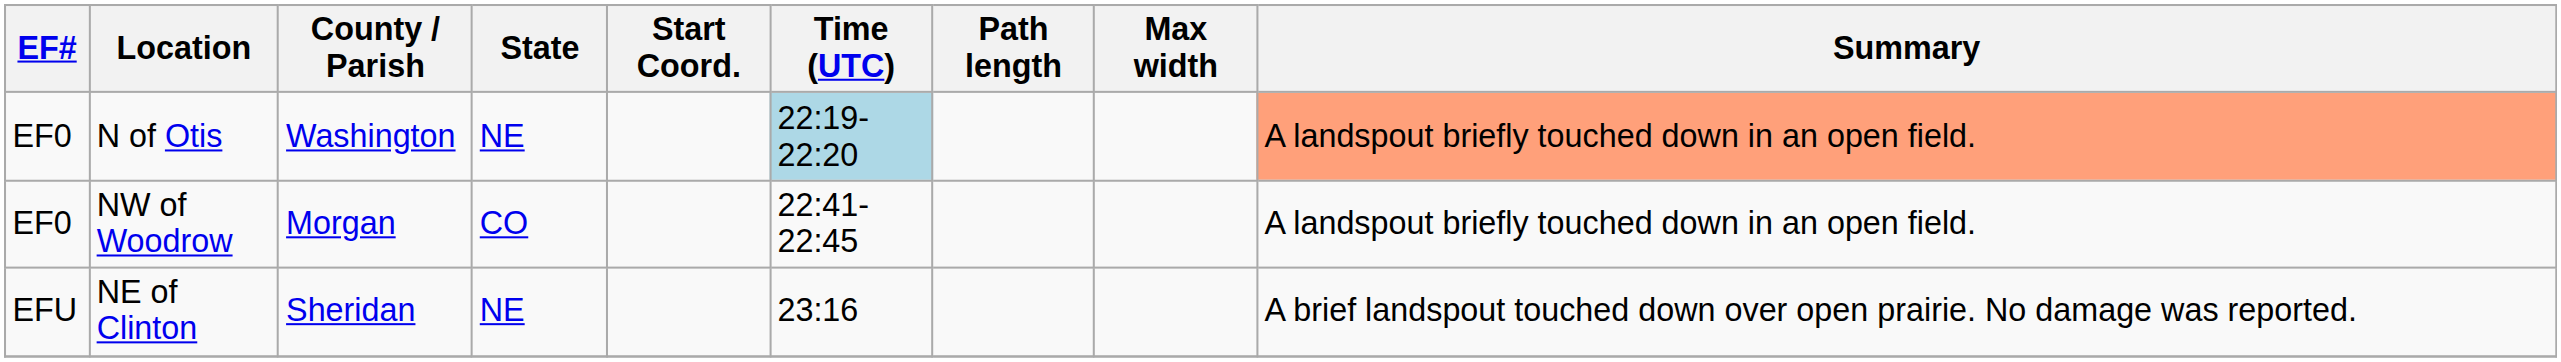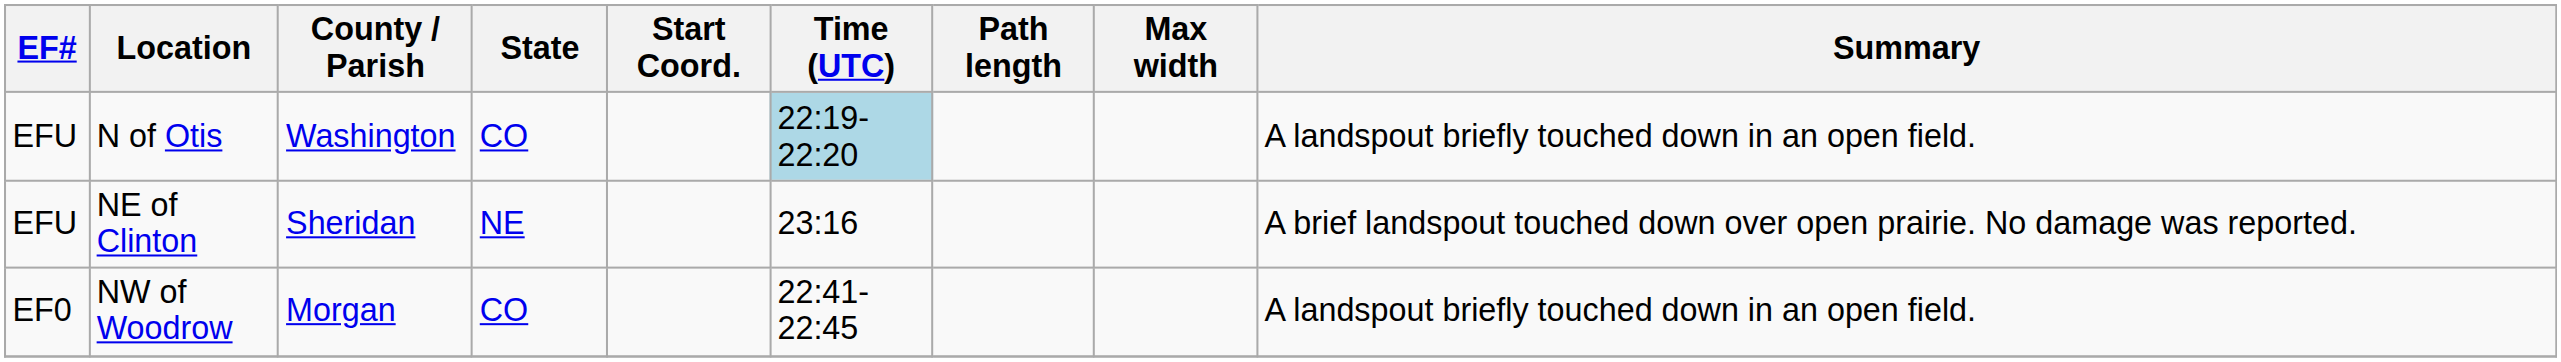(42, 135) EF0 -> (45, 135) EFU
(502, 135) NE -> (504, 135) CO
(1620, 135) lightsalmon background -> (1620, 135) no background
rows swapped: (165, 223) <-> (147, 311)
